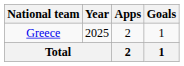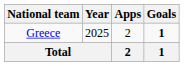(161, 33) normal -> (161, 33) bold
